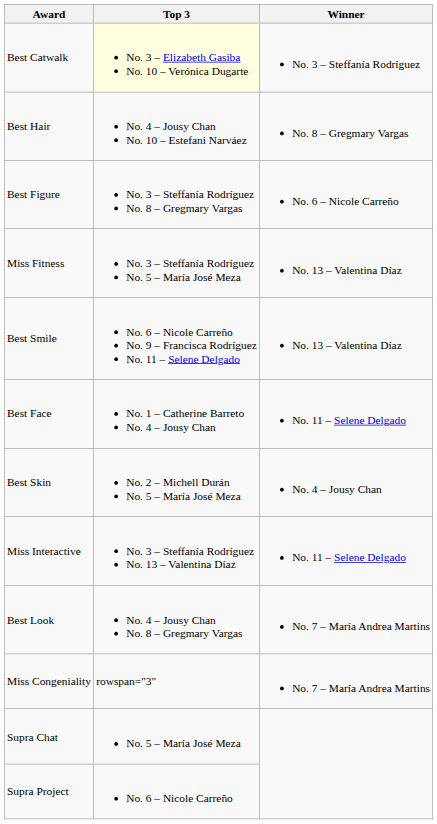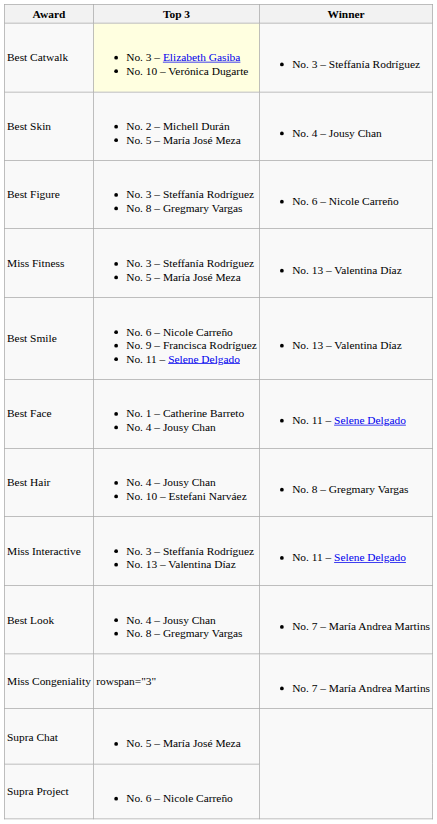rows swapped: (29, 482) <-> (29, 126)
